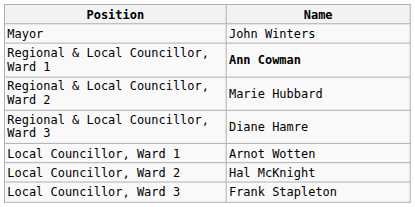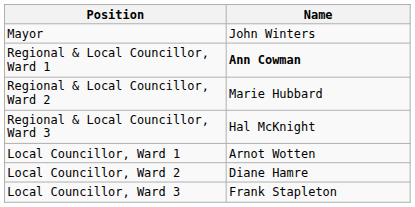(269, 127) Diane Hamre -> (272, 127) Hal McKnight
(272, 173) Hal McKnight -> (269, 173) Diane Hamre
